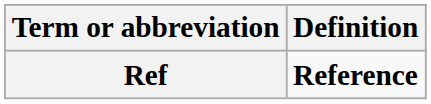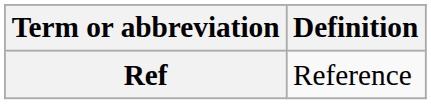(355, 74) bold -> (352, 74) normal
